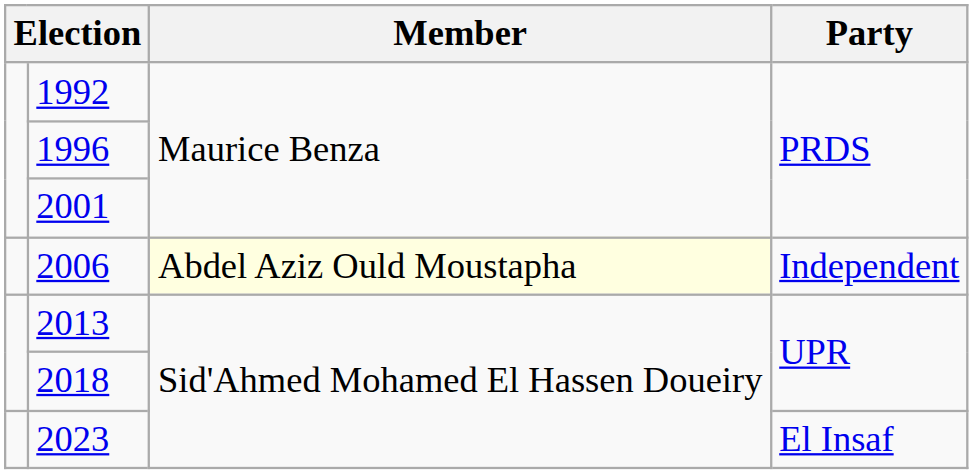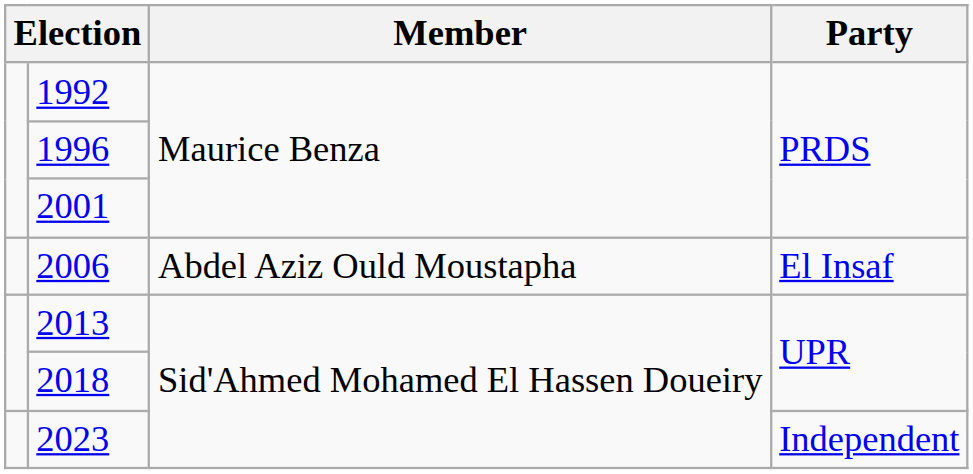(367, 264) lightyellow background -> (367, 264) no background
(869, 264) Independent -> (836, 264) El Insaf
(836, 438) El Insaf -> (869, 438) Independent
